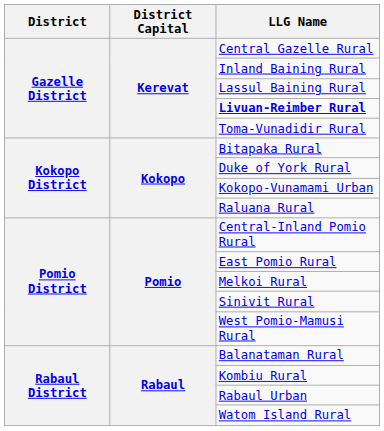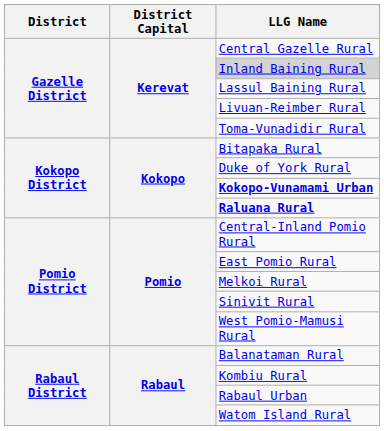(292, 68) no background -> (292, 68) lightgrey background
(292, 108) bold -> (292, 108) normal
(296, 188) normal -> (296, 188) bold
(267, 208) normal -> (267, 208) bold
